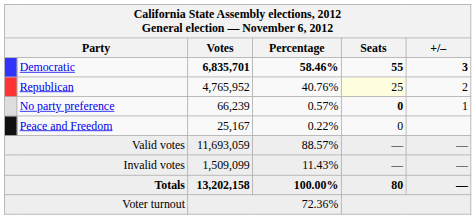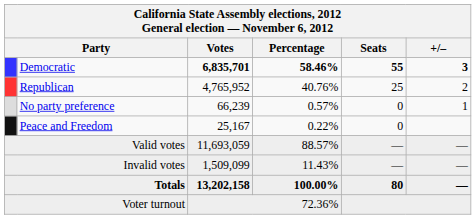(397, 87) lightyellow background -> (397, 87) no background
(400, 106) bold -> (400, 106) normal
